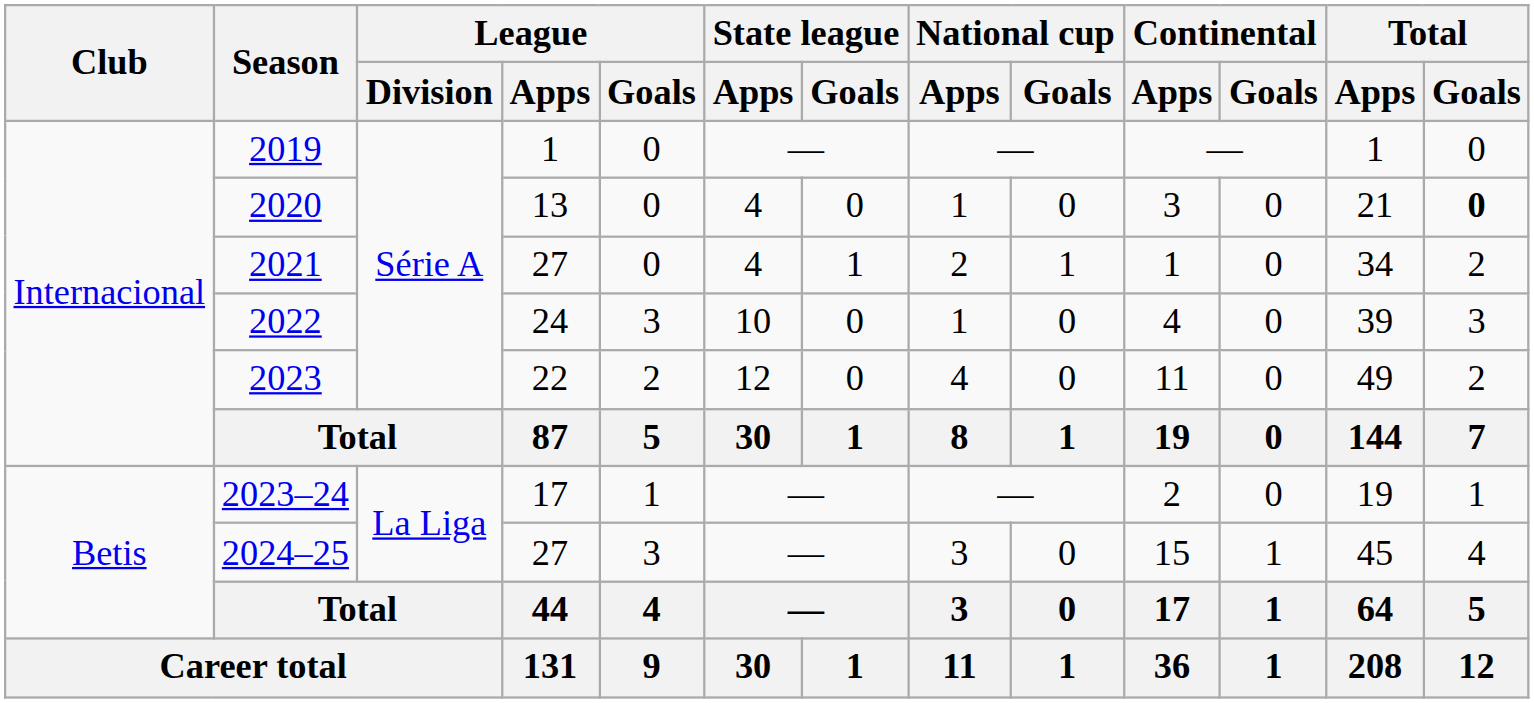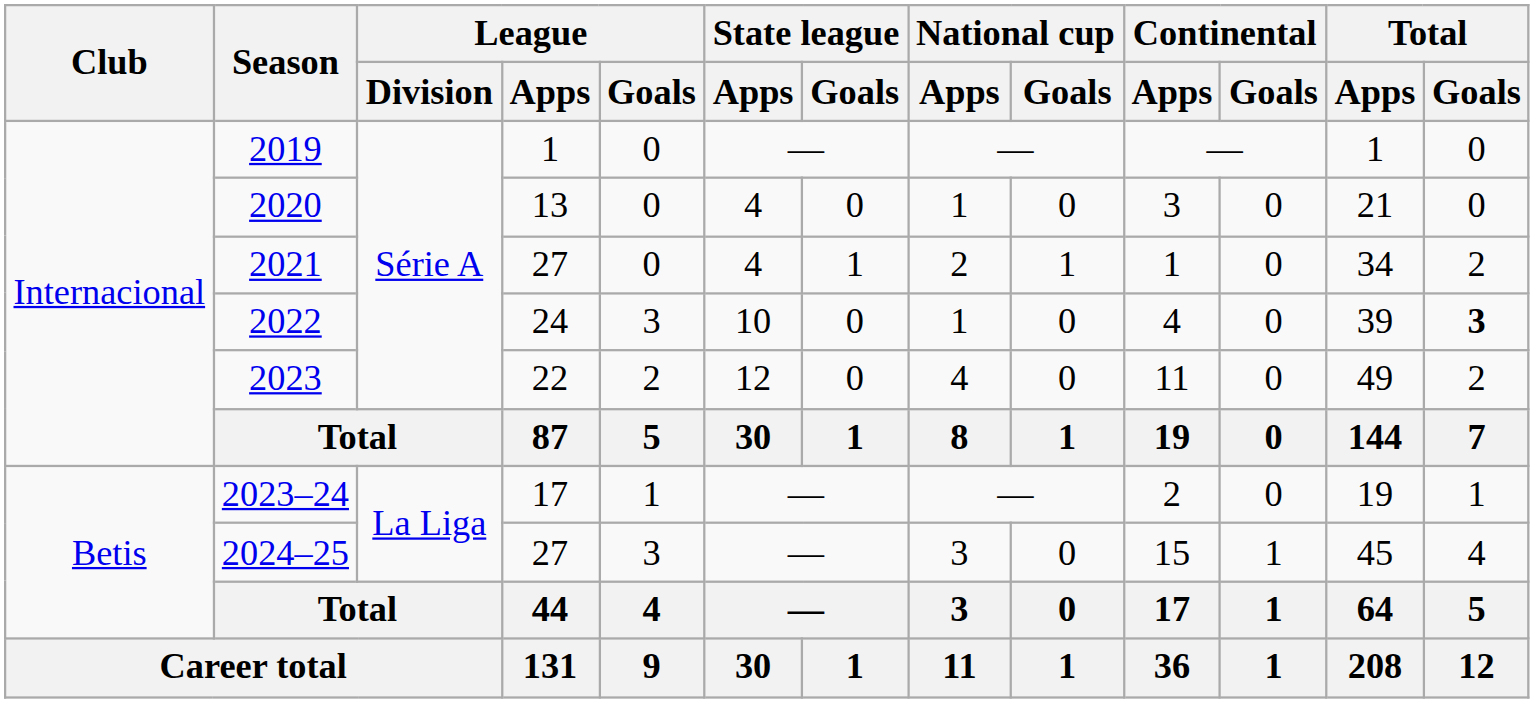(1477, 206) bold -> (1477, 206) normal
(1477, 321) normal -> (1477, 321) bold
